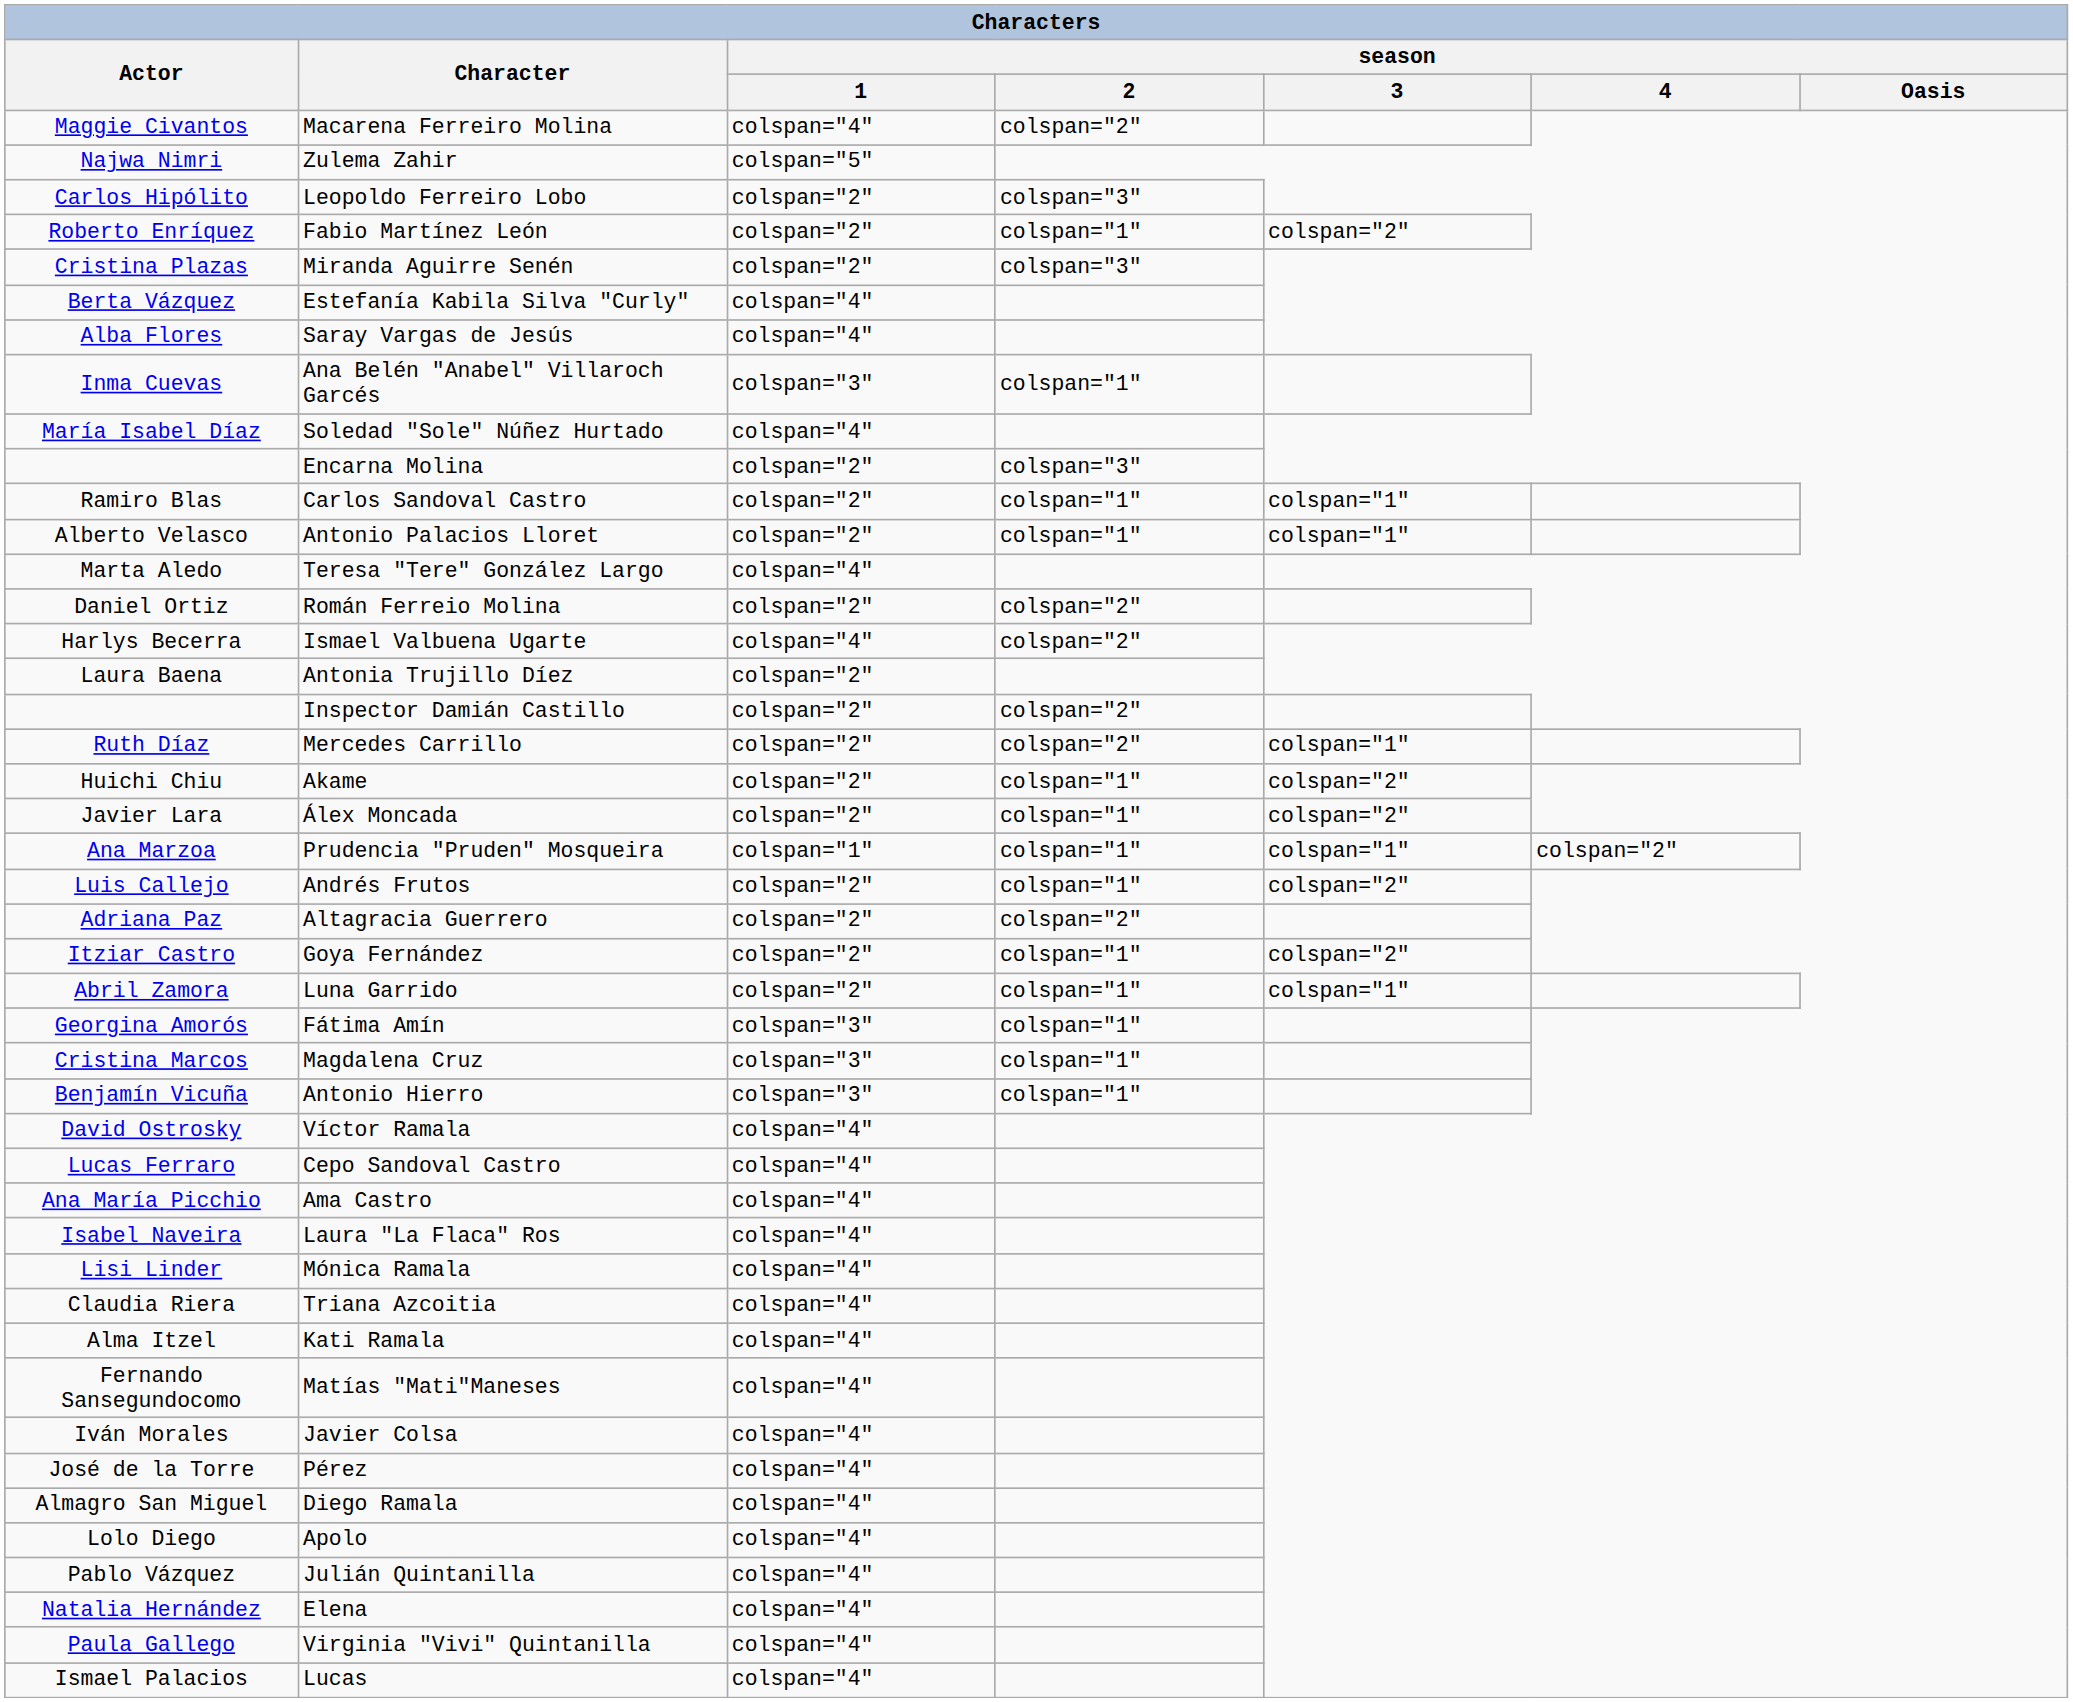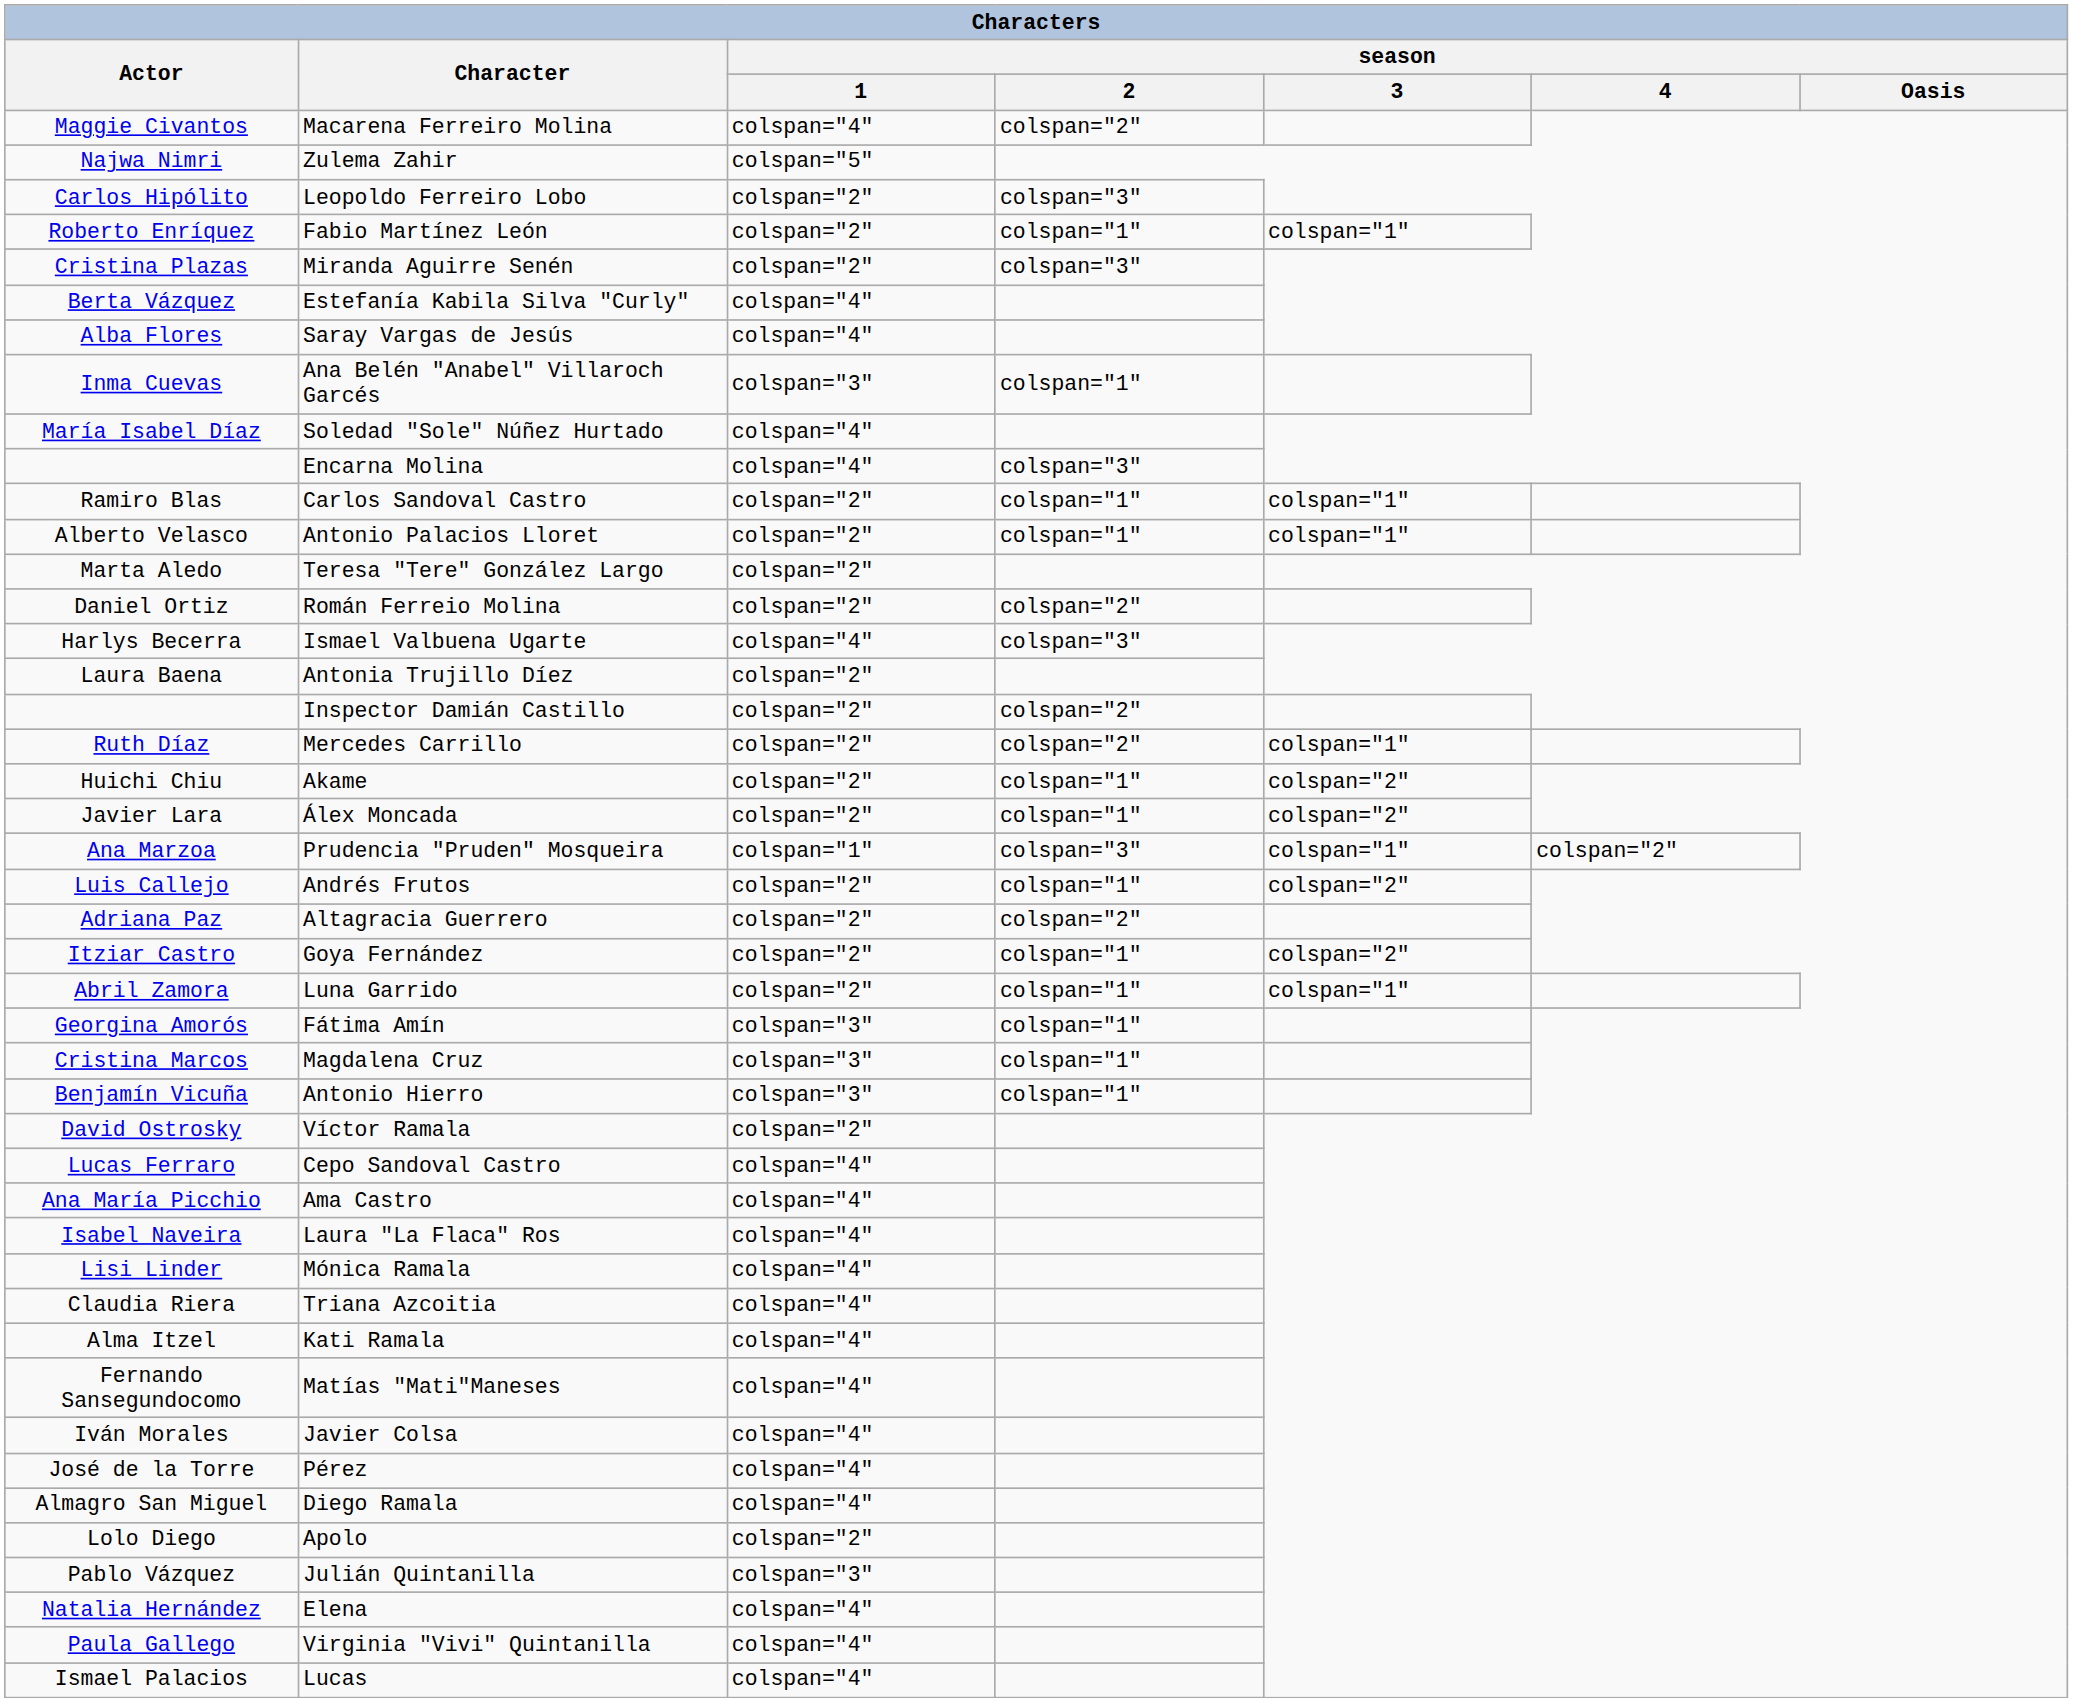(1339, 232) colspan="2" -> (1339, 232) colspan="1"
(803, 467) colspan="2" -> (803, 467) colspan="4"
(803, 571) colspan="4" -> (803, 571) colspan="2"
(1071, 641) colspan="2" -> (1071, 641) colspan="3"
(1071, 851) colspan="1" -> (1071, 851) colspan="3"
(803, 1131) colspan="4" -> (803, 1131) colspan="2"
(803, 1540) colspan="4" -> (803, 1540) colspan="2"
(803, 1575) colspan="4" -> (803, 1575) colspan="3"
